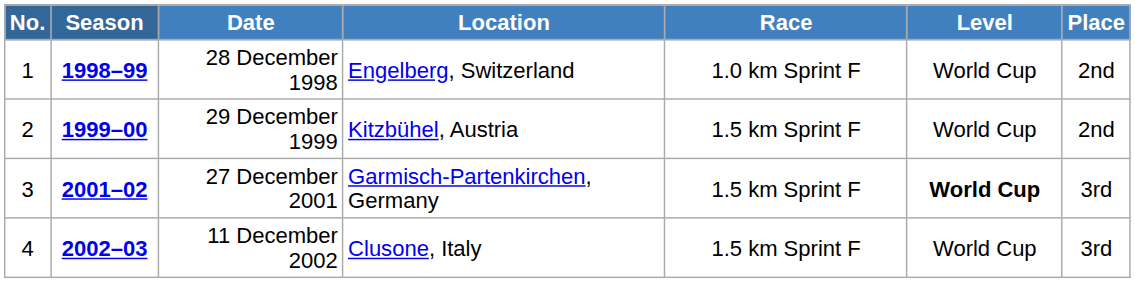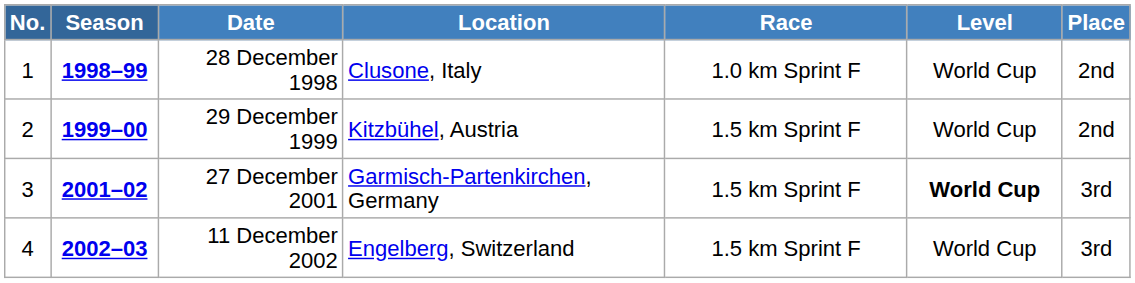(461, 70) Engelberg, Switzerland -> (415, 70) Clusone, Italy
(415, 248) Clusone, Italy -> (461, 248) Engelberg, Switzerland
